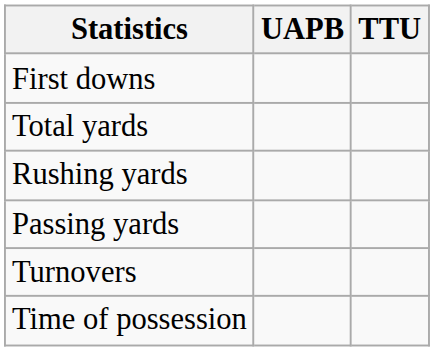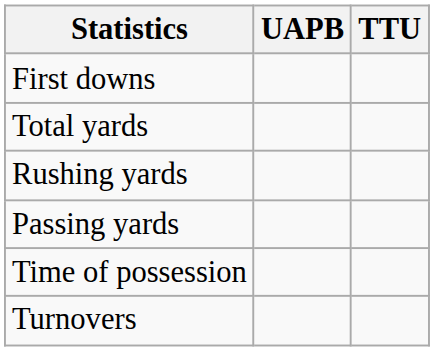rows swapped: (74, 271) <-> (129, 320)
